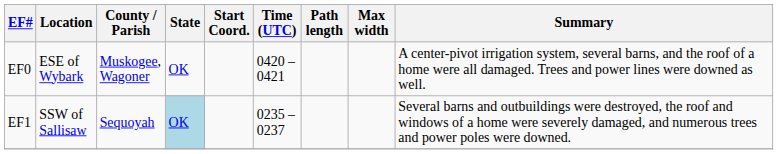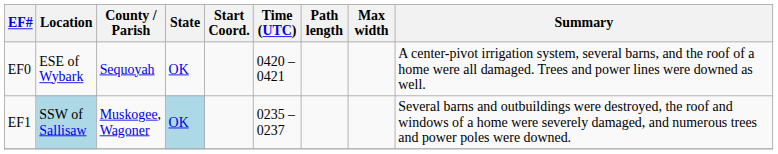(130, 68) Muskogee, Wagoner -> (127, 68) Sequoyah
(63, 122) no background -> (63, 122) lightblue background
(127, 122) Sequoyah -> (130, 122) Muskogee, Wagoner
